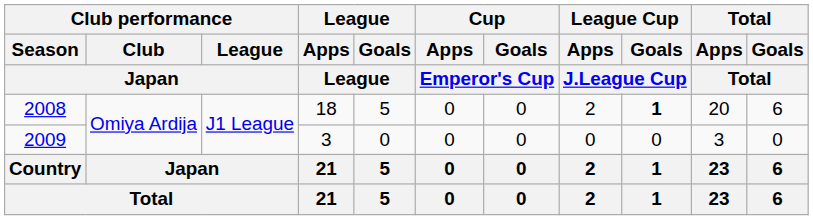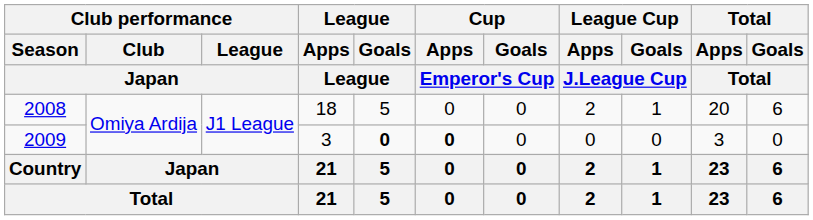(657, 109) bold -> (657, 109) normal
(385, 139) normal -> (385, 139) bold
(450, 139) normal -> (450, 139) bold
